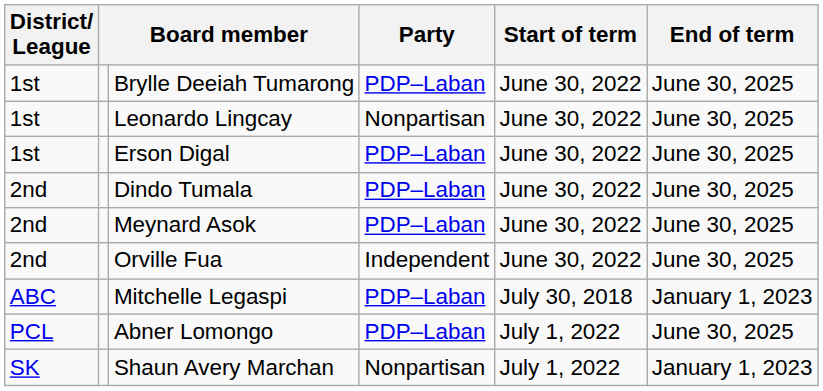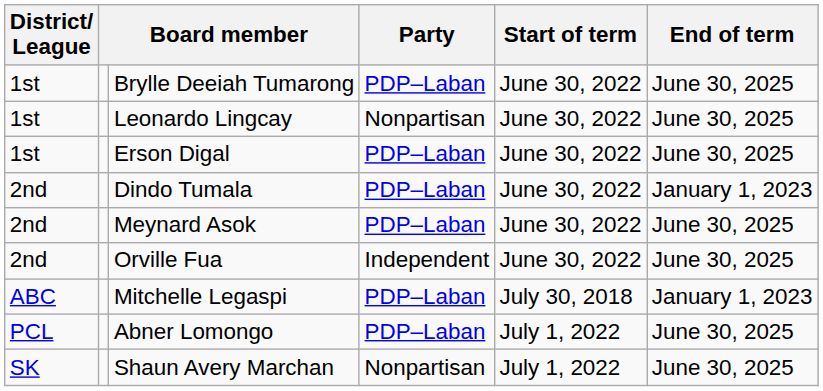(723, 189) June 30, 2025 -> (732, 189) January 1, 2023
(732, 367) January 1, 2023 -> (723, 367) June 30, 2025
